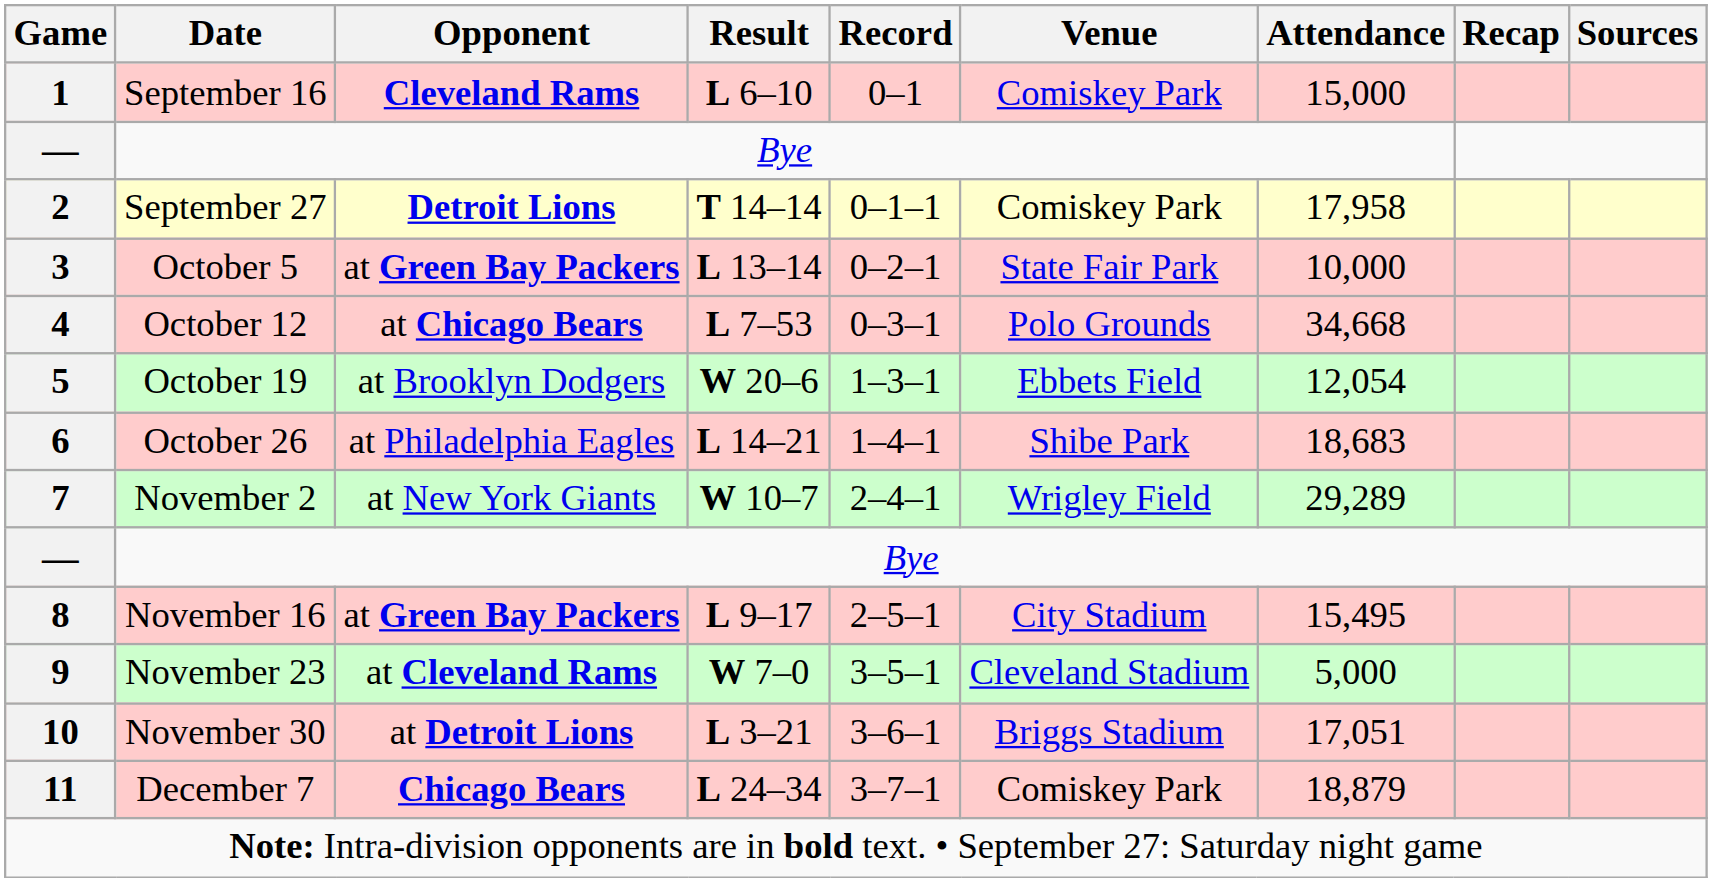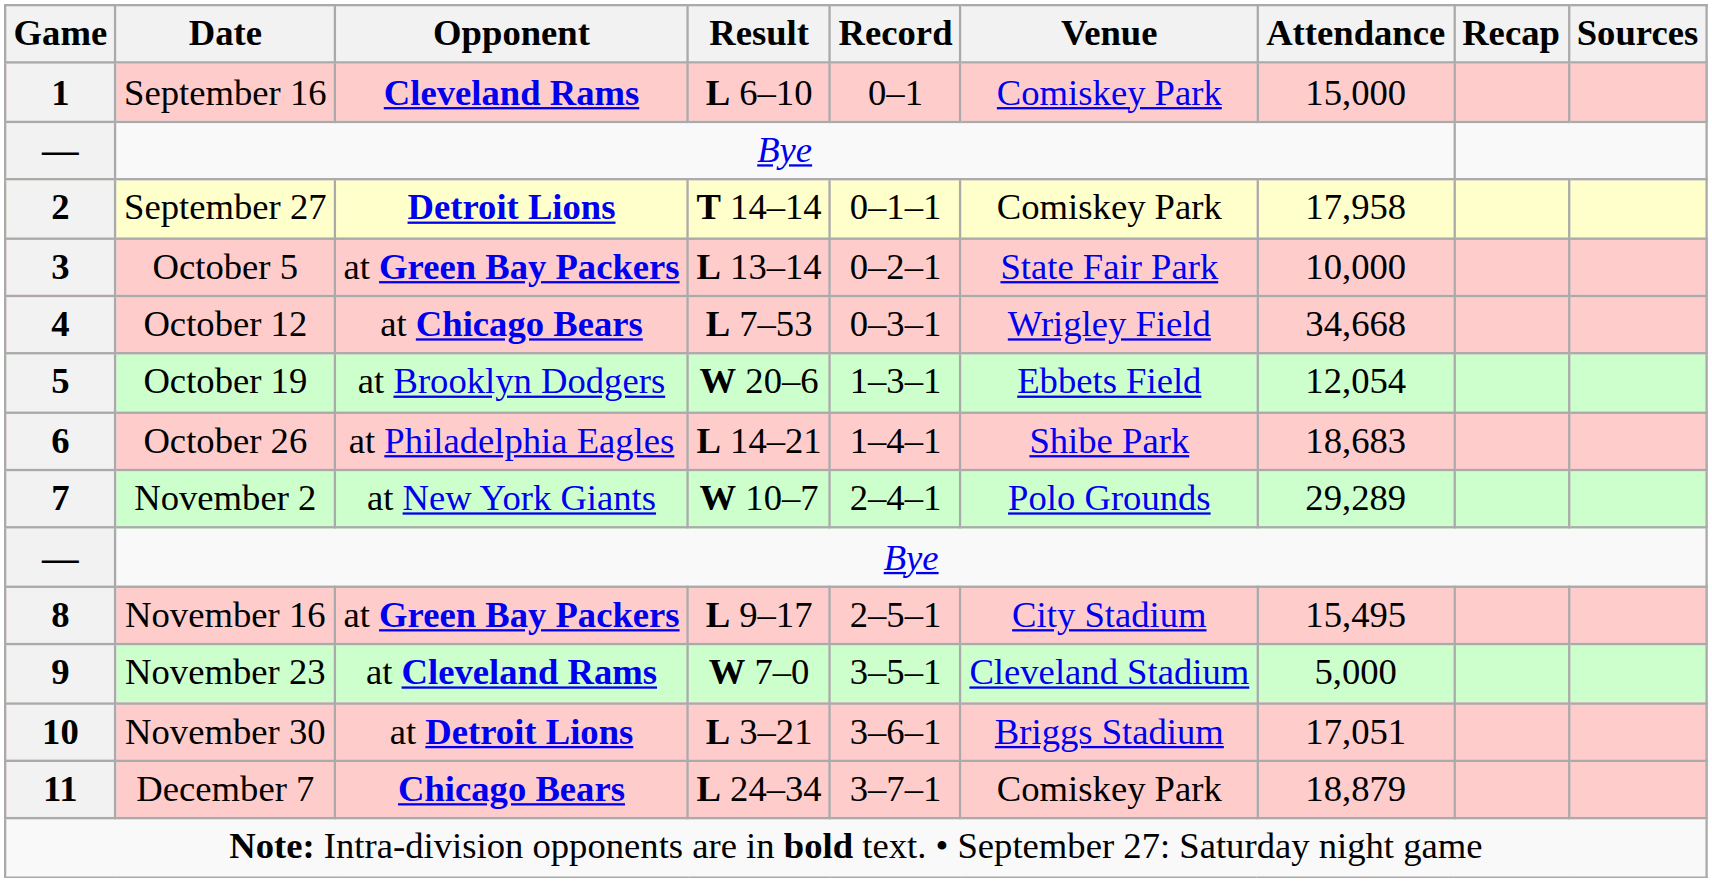(1109, 324) Polo Grounds -> (1109, 324) Wrigley Field
(1109, 498) Wrigley Field -> (1109, 498) Polo Grounds
